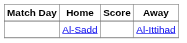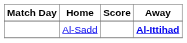(156, 29) normal -> (158, 29) bold
